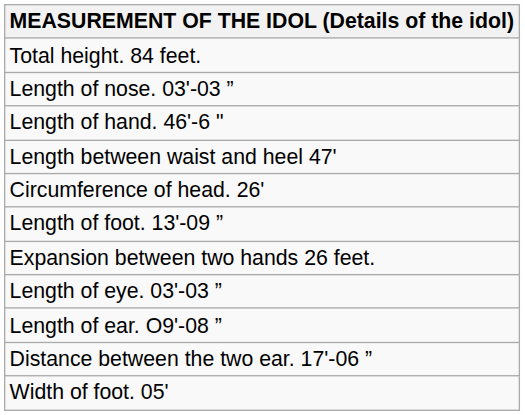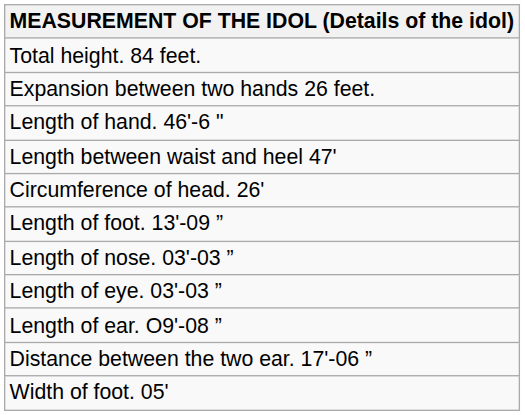(122, 88) Length of nose. 03'-03 ” -> (192, 88) Expansion between two hands 26 feet.
(192, 257) Expansion between two hands 26 feet. -> (122, 257) Length of nose. 03'-03 ”
